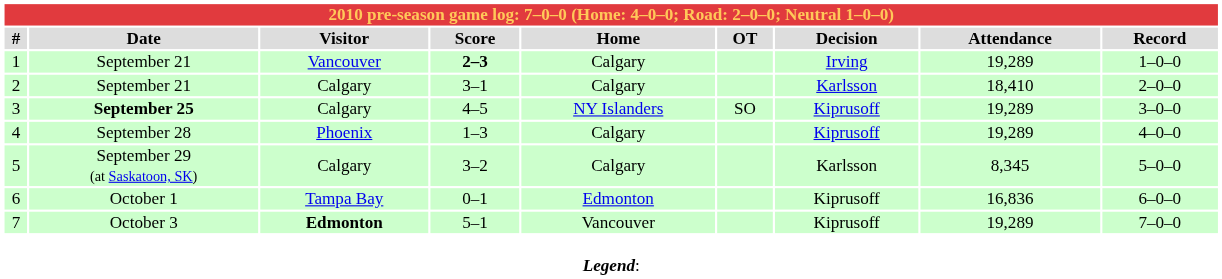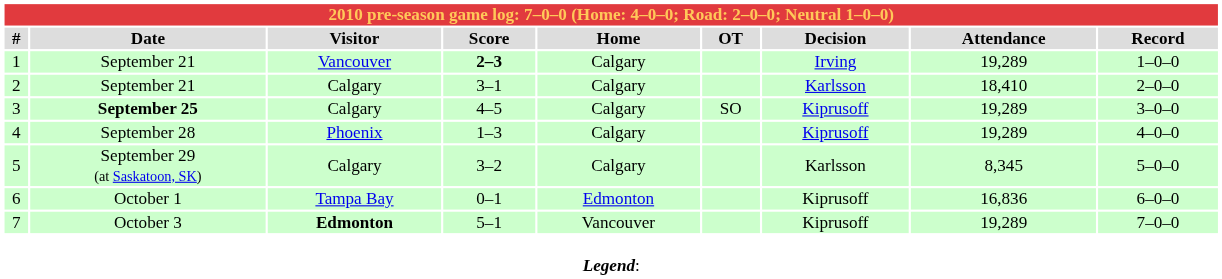(618, 108) NY Islanders -> (618, 108) Calgary
